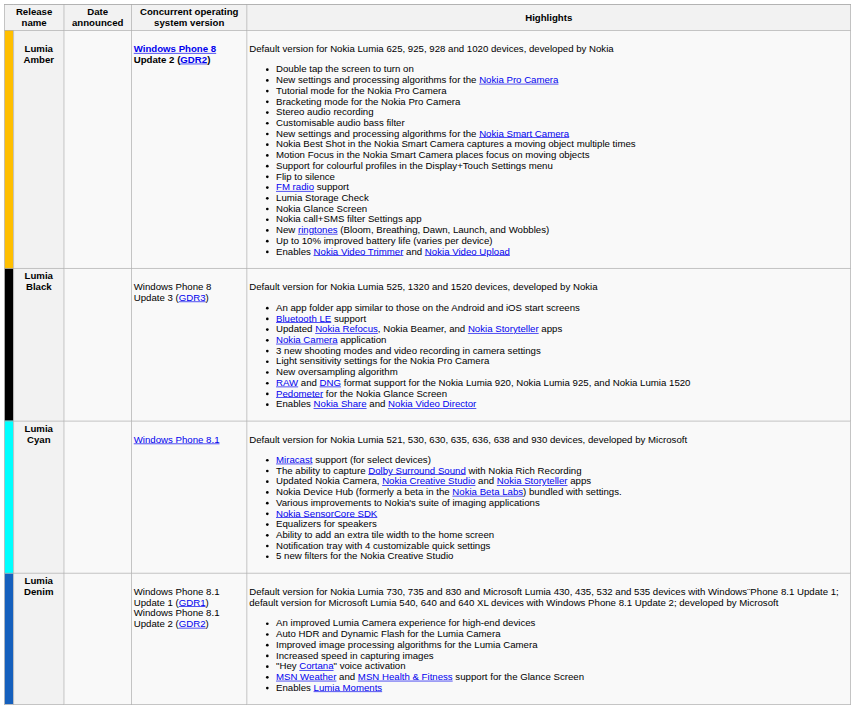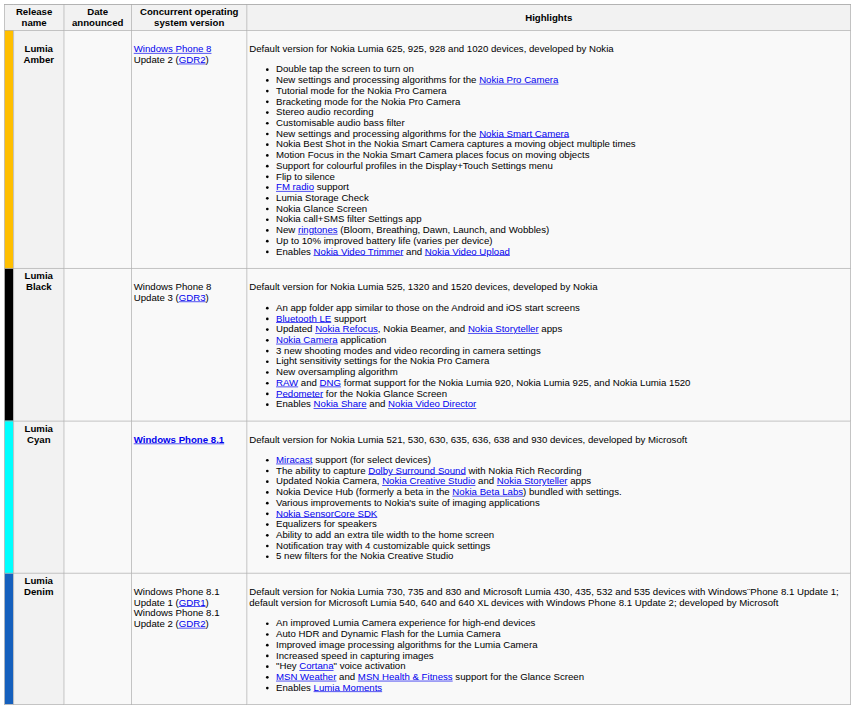(175, 54) bold -> (173, 54) normal
(177, 440) normal -> (179, 440) bold
